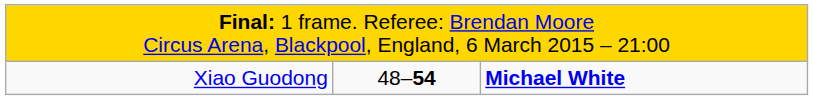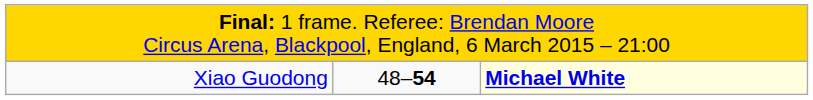(555, 78) no background -> (555, 78) lightyellow background
